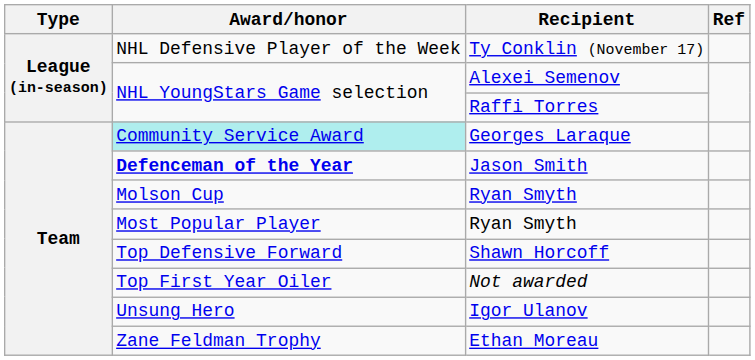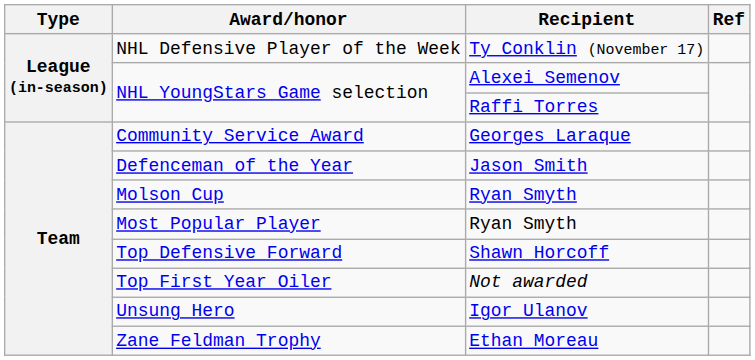(240, 136) paleturquoise background -> (240, 136) no background
(235, 166) bold -> (235, 166) normal
